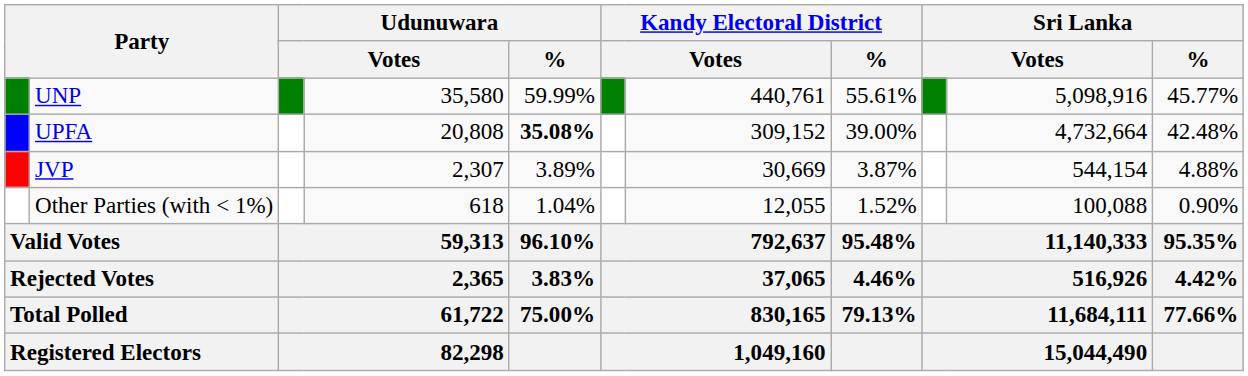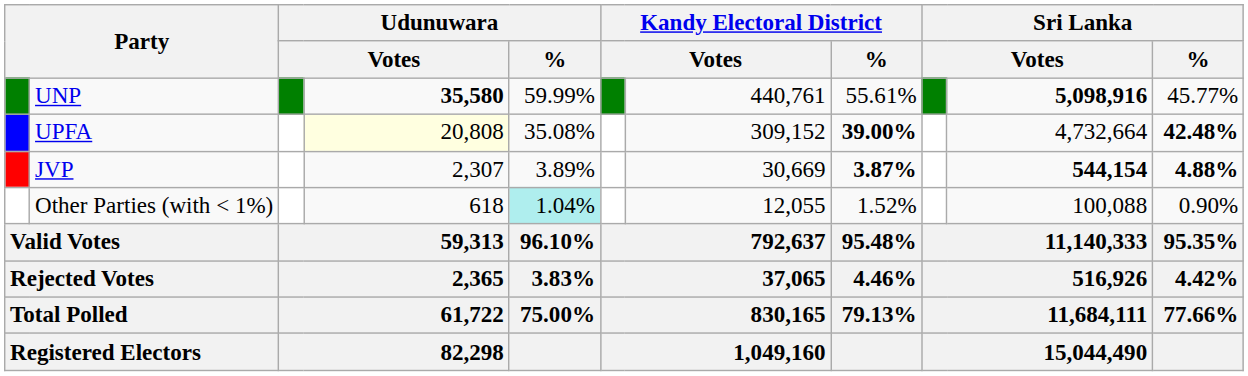(472, 95) normal -> (472, 95) bold
(1101, 95) normal -> (1101, 95) bold
(472, 132) no background -> (472, 132) lightyellow background
(558, 132) bold -> (559, 132) normal
(881, 132) normal -> (879, 132) bold
(1203, 132) normal -> (1201, 132) bold
(887, 168) normal -> (885, 168) bold
(1110, 168) normal -> (1110, 168) bold
(1209, 168) normal -> (1207, 168) bold
(565, 205) no background -> (565, 205) paleturquoise background
